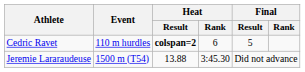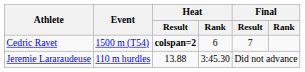(123, 43) 110 m hurdles -> (122, 43) 1500 m (T54)
(250, 43) 5 -> (250, 43) 7
(122, 59) 1500 m (T54) -> (123, 59) 110 m hurdles
